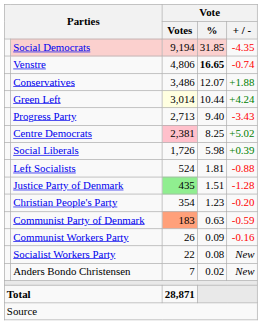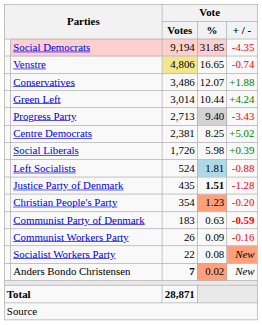(183, 64) no background -> (183, 64) khaki background
(212, 64) bold -> (212, 64) normal
(183, 99) lightyellow background -> (183, 99) no background
(215, 116) no background -> (215, 116) lightgrey background
(183, 133) pink background -> (183, 133) no background
(215, 168) no background -> (215, 168) lightblue background
(187, 185) lightgreen background -> (187, 185) no background
(215, 185) normal -> (215, 185) bold
(215, 202) no background -> (215, 202) lightsalmon background
(187, 220) lightsalmon background -> (187, 220) no background
(243, 220) normal -> (243, 220) bold
(245, 254) no background -> (245, 254) lightsalmon background
(192, 271) normal -> (192, 271) bold
(215, 271) no background -> (215, 271) lightsalmon background
